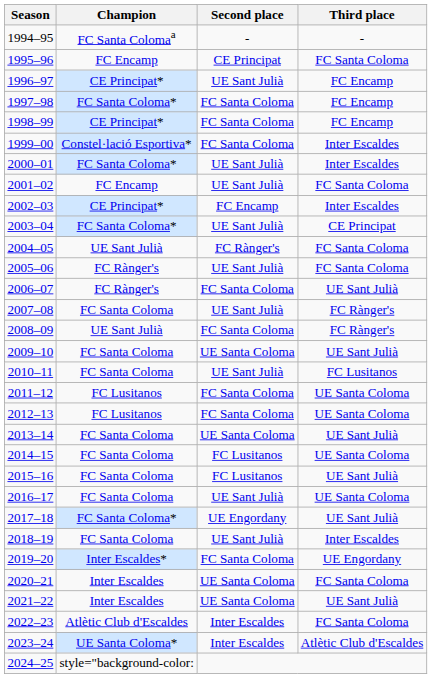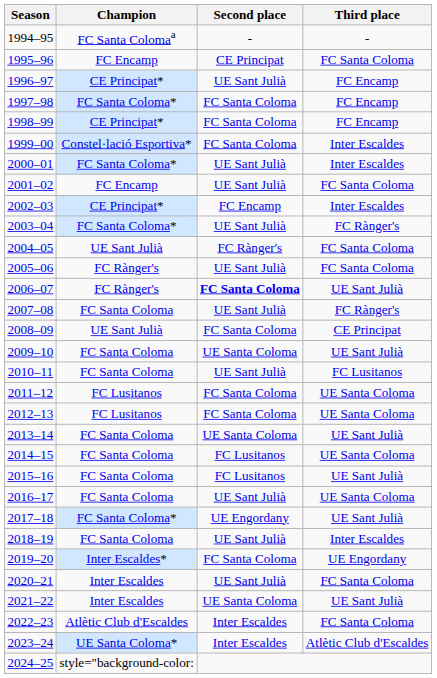(362, 226) CE Principat -> (367, 226) FC Rànger's
(247, 288) normal -> (250, 288) bold
(362, 330) FC Rànger's -> (367, 330) CE Principat
(247, 580) UE Santa Coloma -> (250, 580) UE Sant Julià
